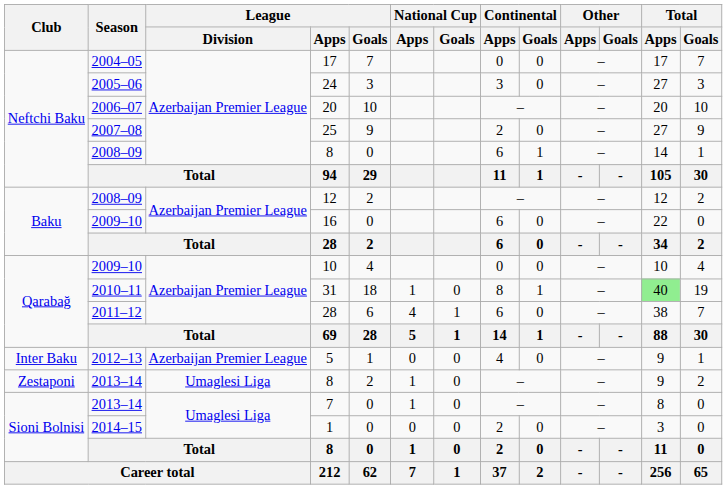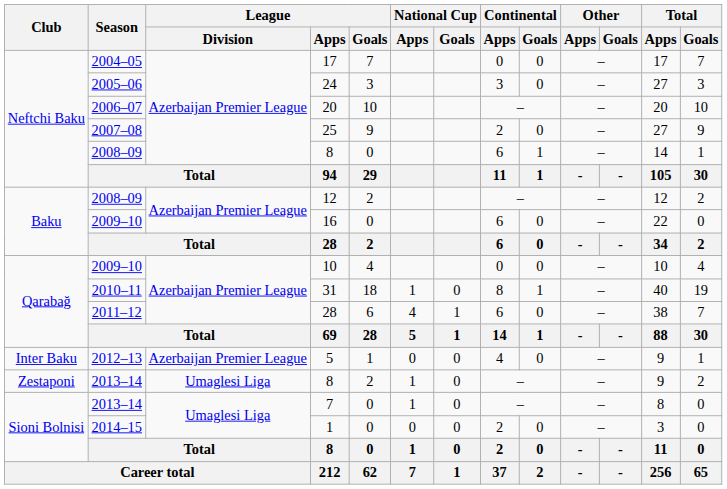(661, 289) lightgreen background -> (661, 289) no background
